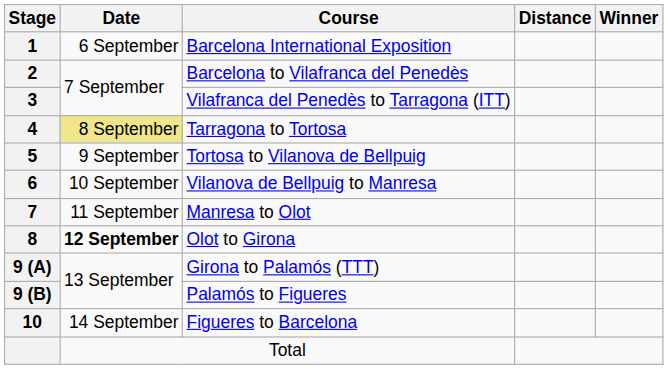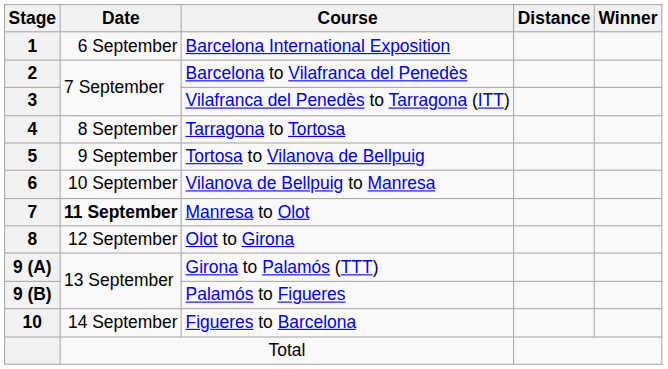(129, 128) khaki background -> (128, 128) no background
(124, 211) normal -> (121, 211) bold
(121, 239) bold -> (123, 239) normal
